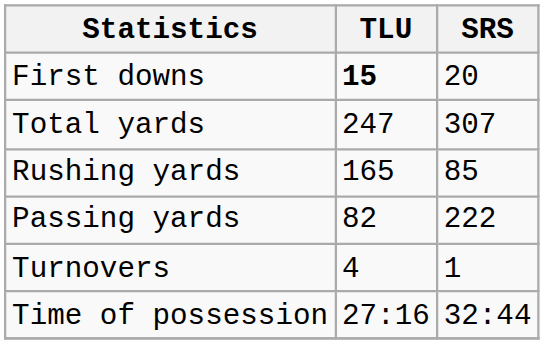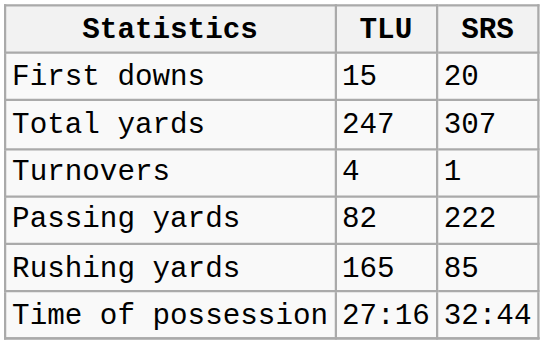(360, 77) bold -> (360, 77) normal
rows swapped: (126, 172) <-> (91, 268)
